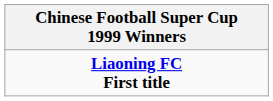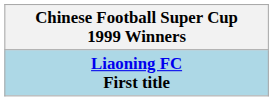(137, 72) no background -> (137, 72) lightblue background
